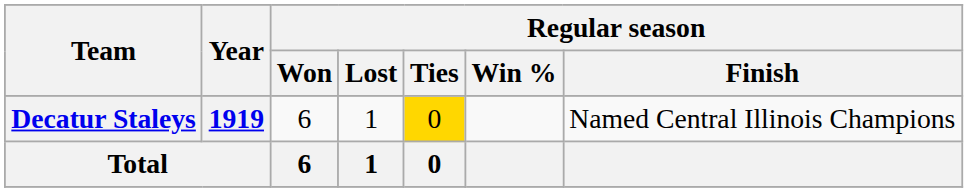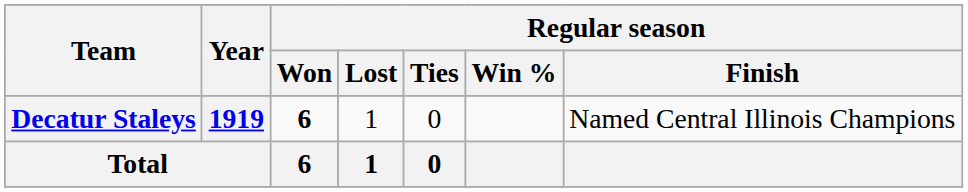(304, 118) normal -> (304, 118) bold
(434, 118) gold background -> (434, 118) no background
